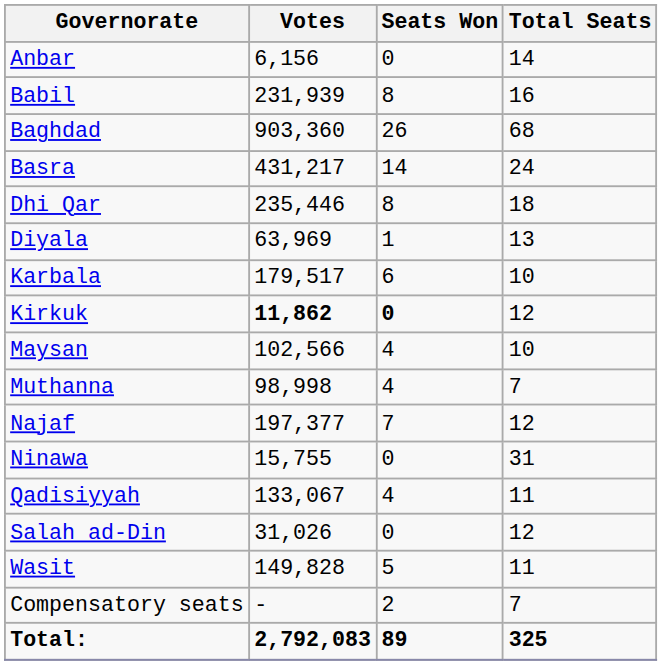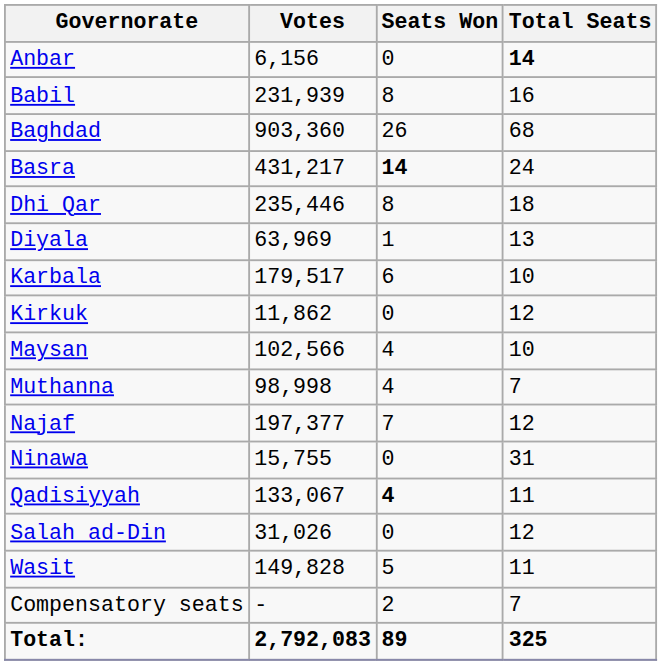(522, 59) normal -> (522, 59) bold
(394, 168) normal -> (394, 168) bold
(293, 314) bold -> (293, 314) normal
(388, 314) bold -> (388, 314) normal
(388, 496) normal -> (388, 496) bold
